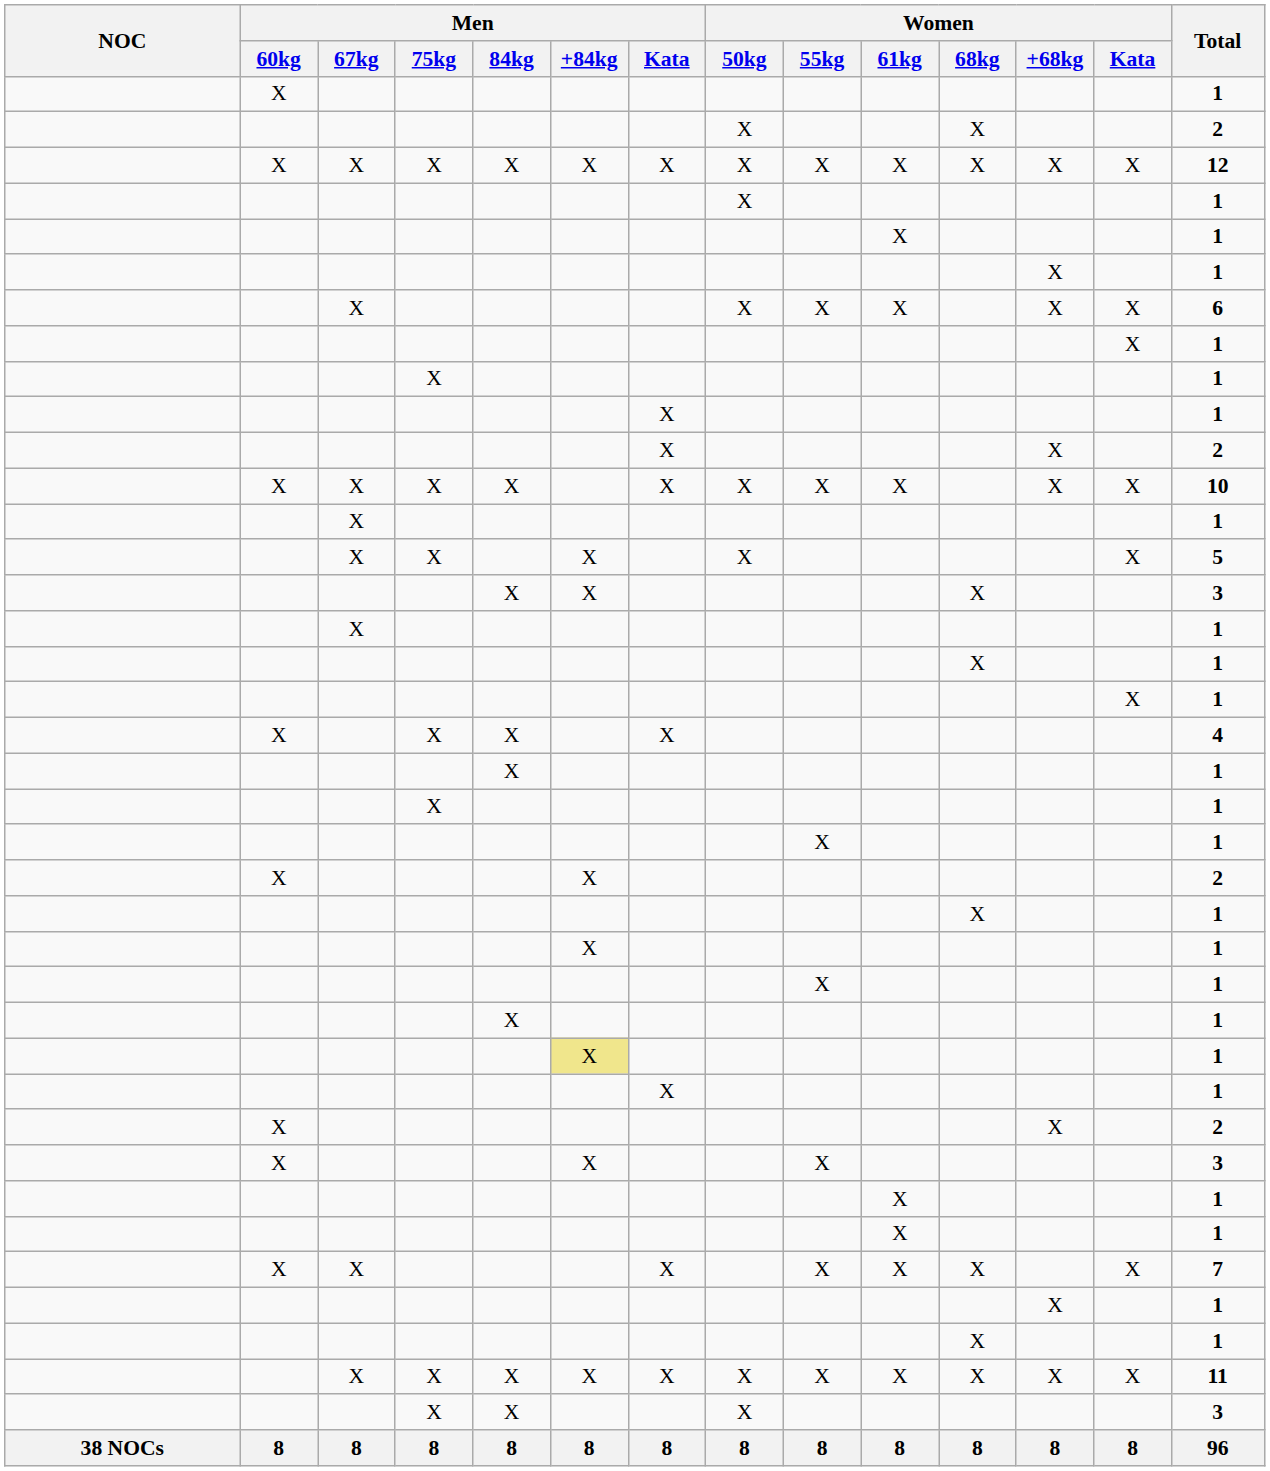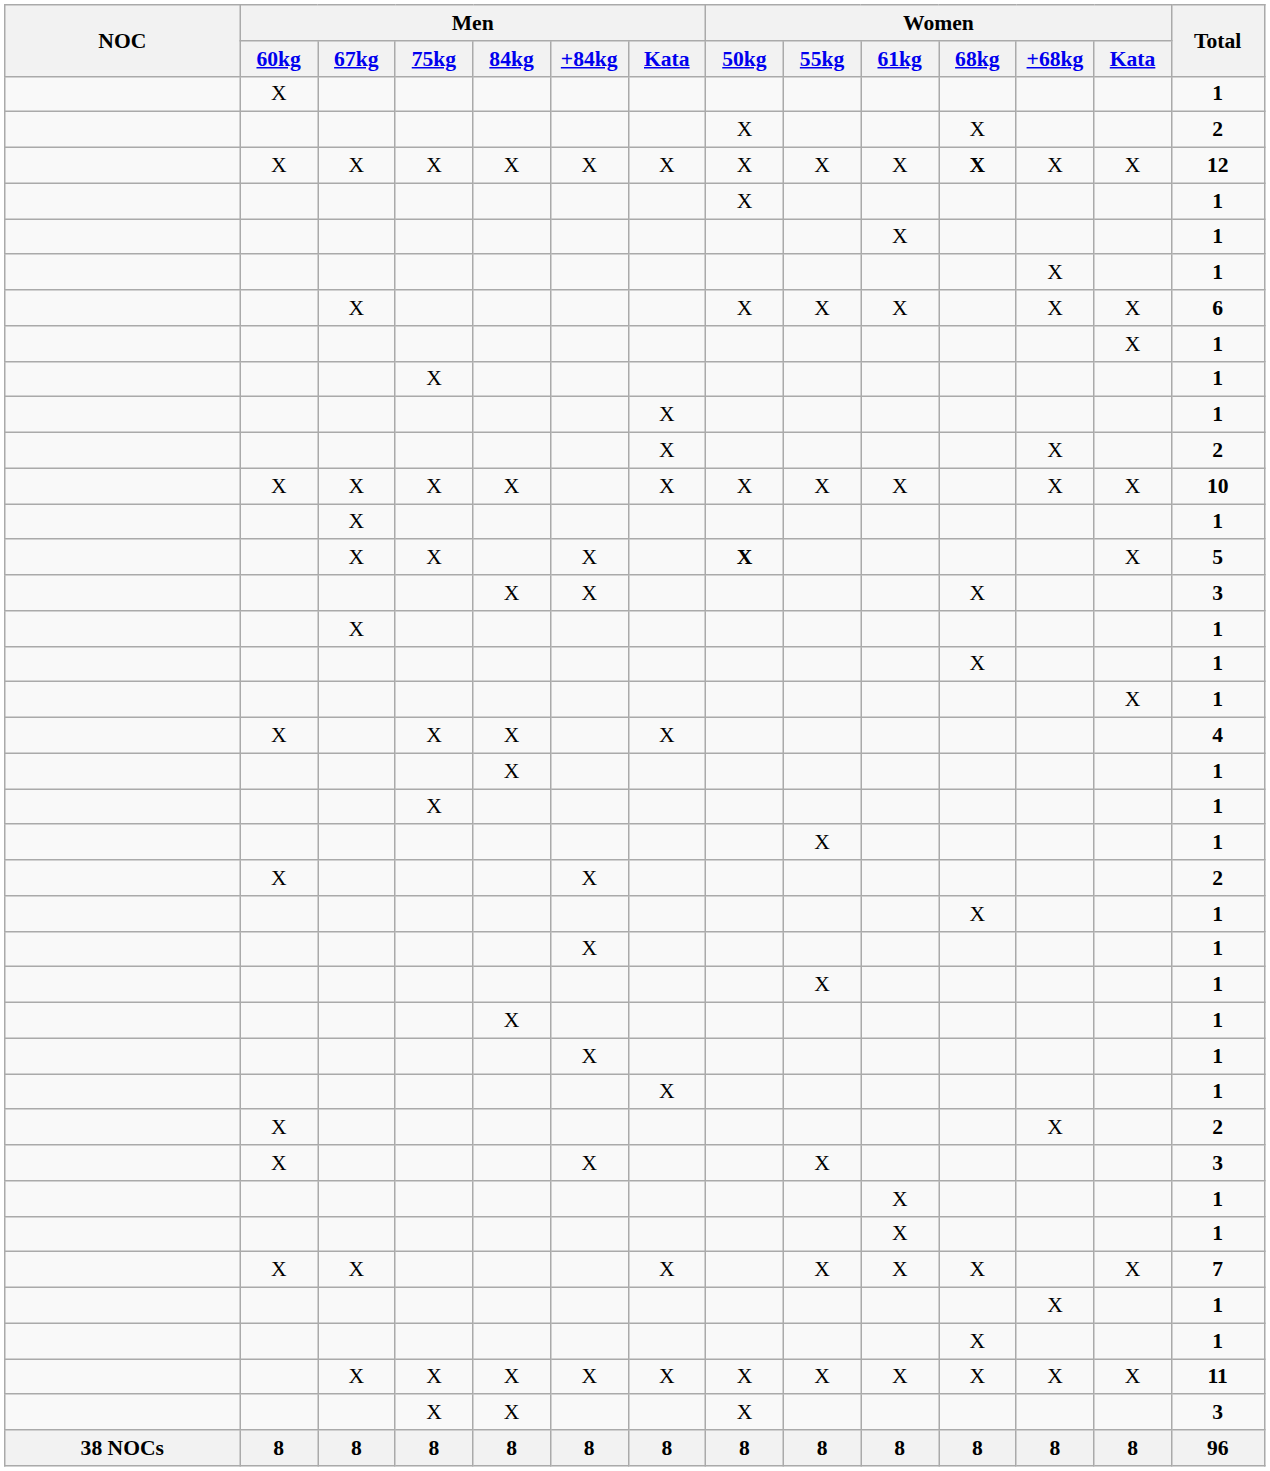(977, 165) normal -> (977, 165) bold
(744, 557) normal -> (744, 557) bold
(589, 1055) khaki background -> (589, 1055) no background
